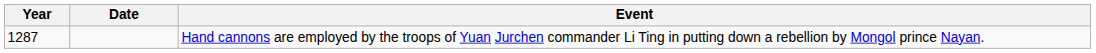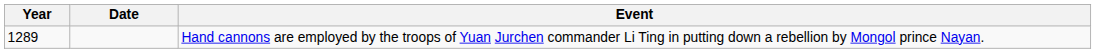(23, 37) 1287 -> (23, 37) 1289
